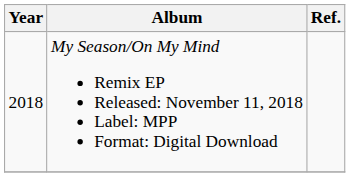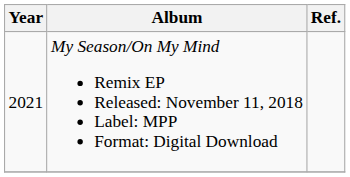(26, 101) 2018 -> (26, 101) 2021
